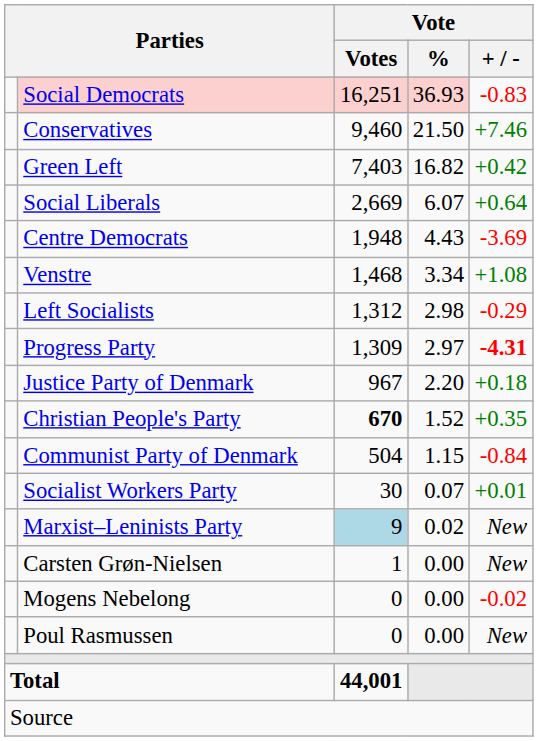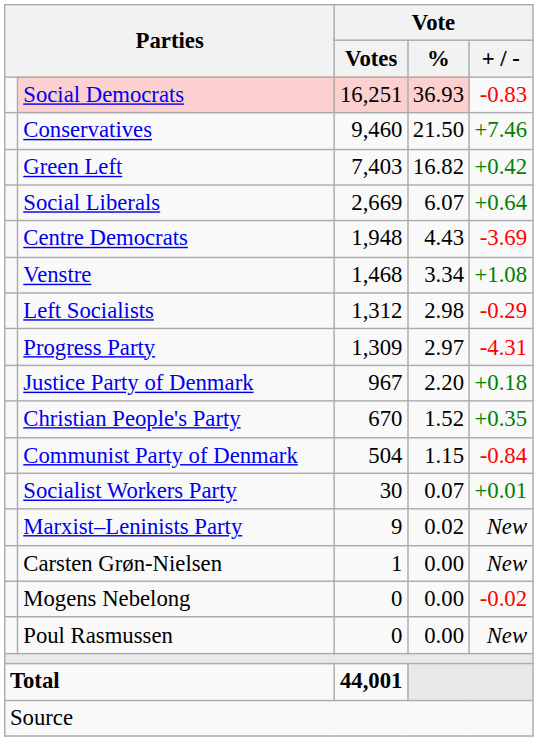(503, 346) bold -> (503, 346) normal
(385, 418) bold -> (385, 418) normal
(397, 526) lightblue background -> (397, 526) no background
